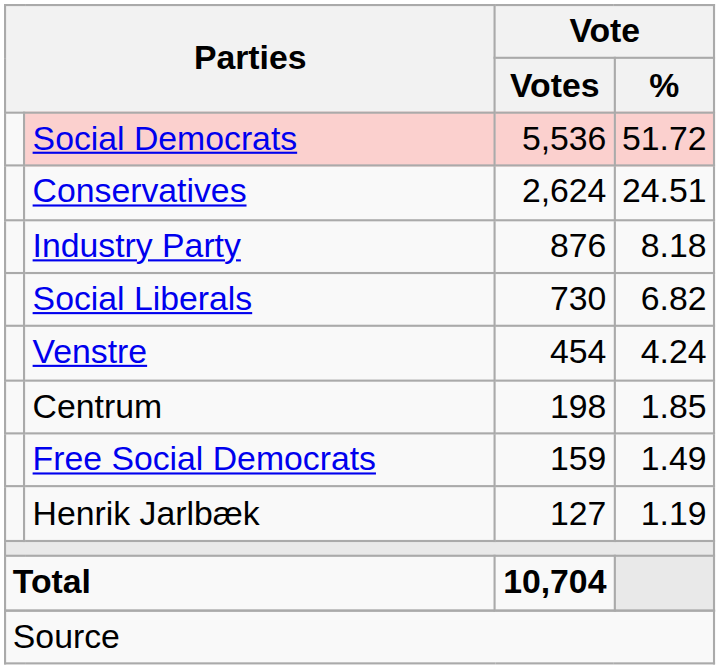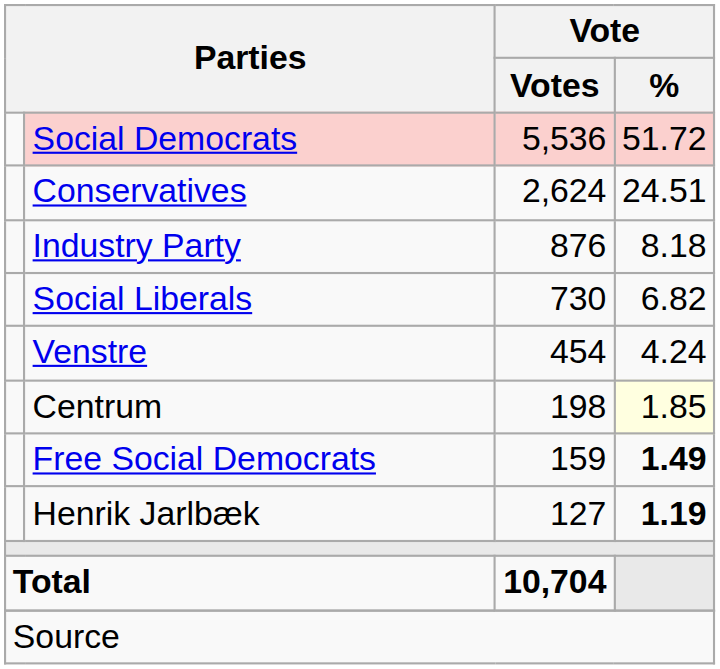(674, 406) no background -> (674, 406) lightyellow background
(674, 459) normal -> (674, 459) bold
(674, 513) normal -> (674, 513) bold
